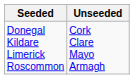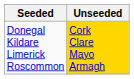(87, 48) no background -> (87, 48) gold background
